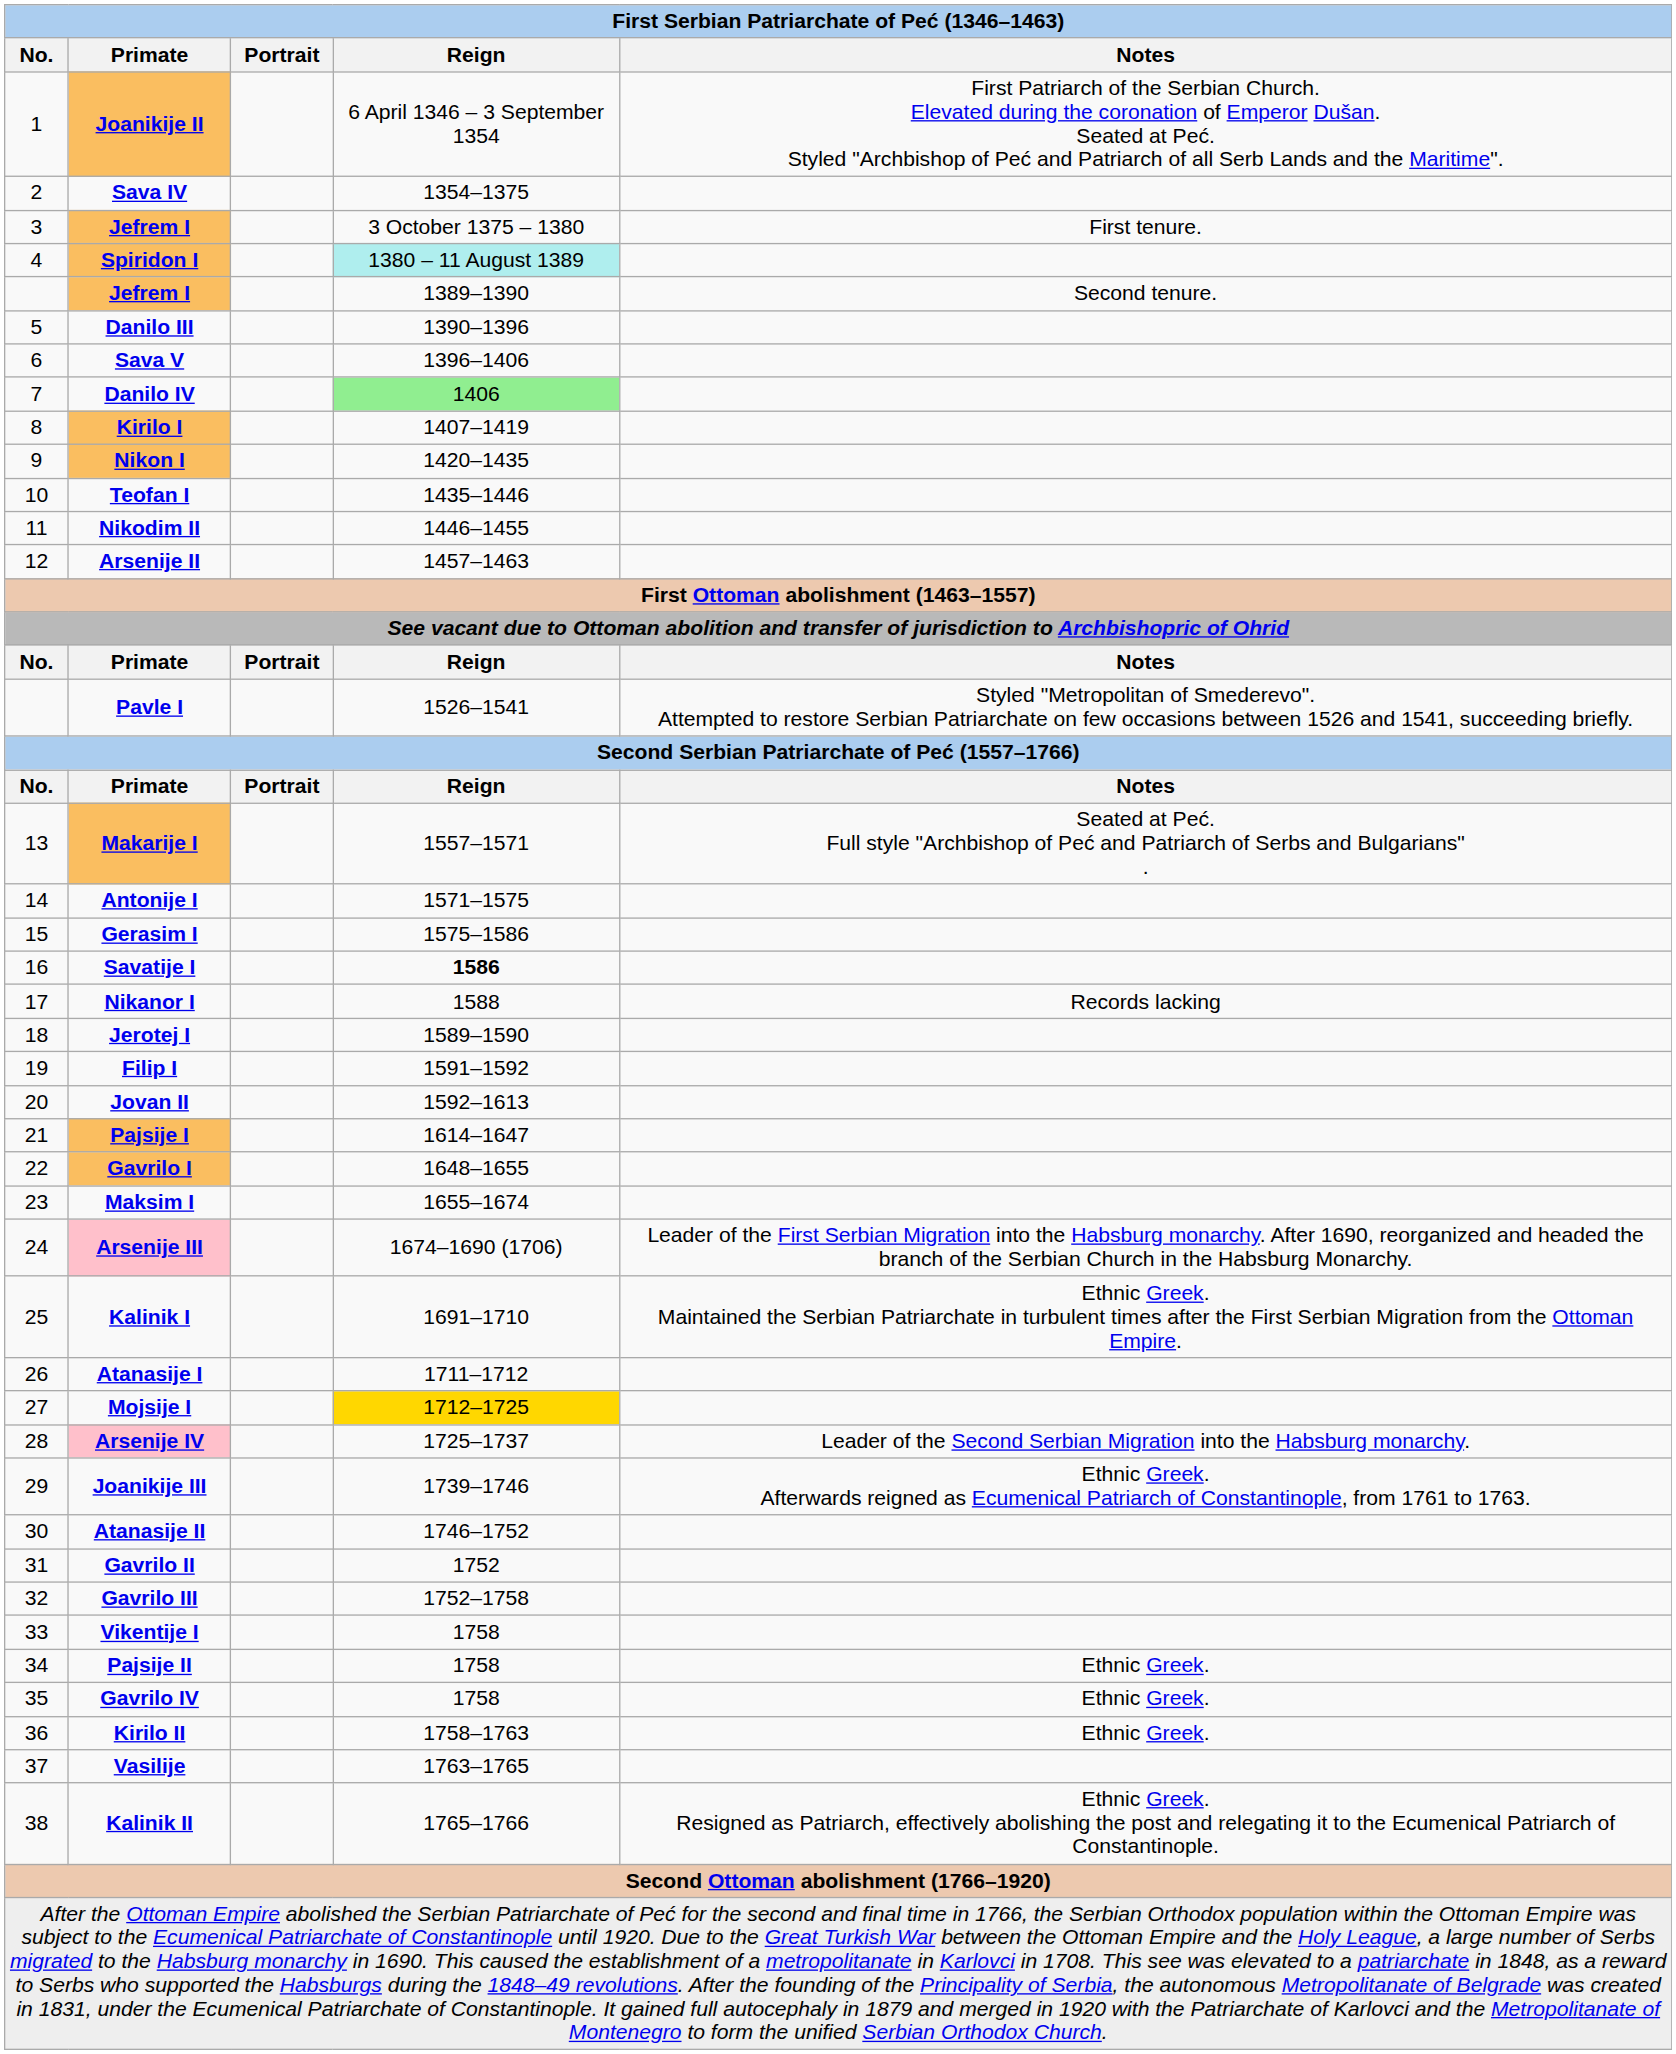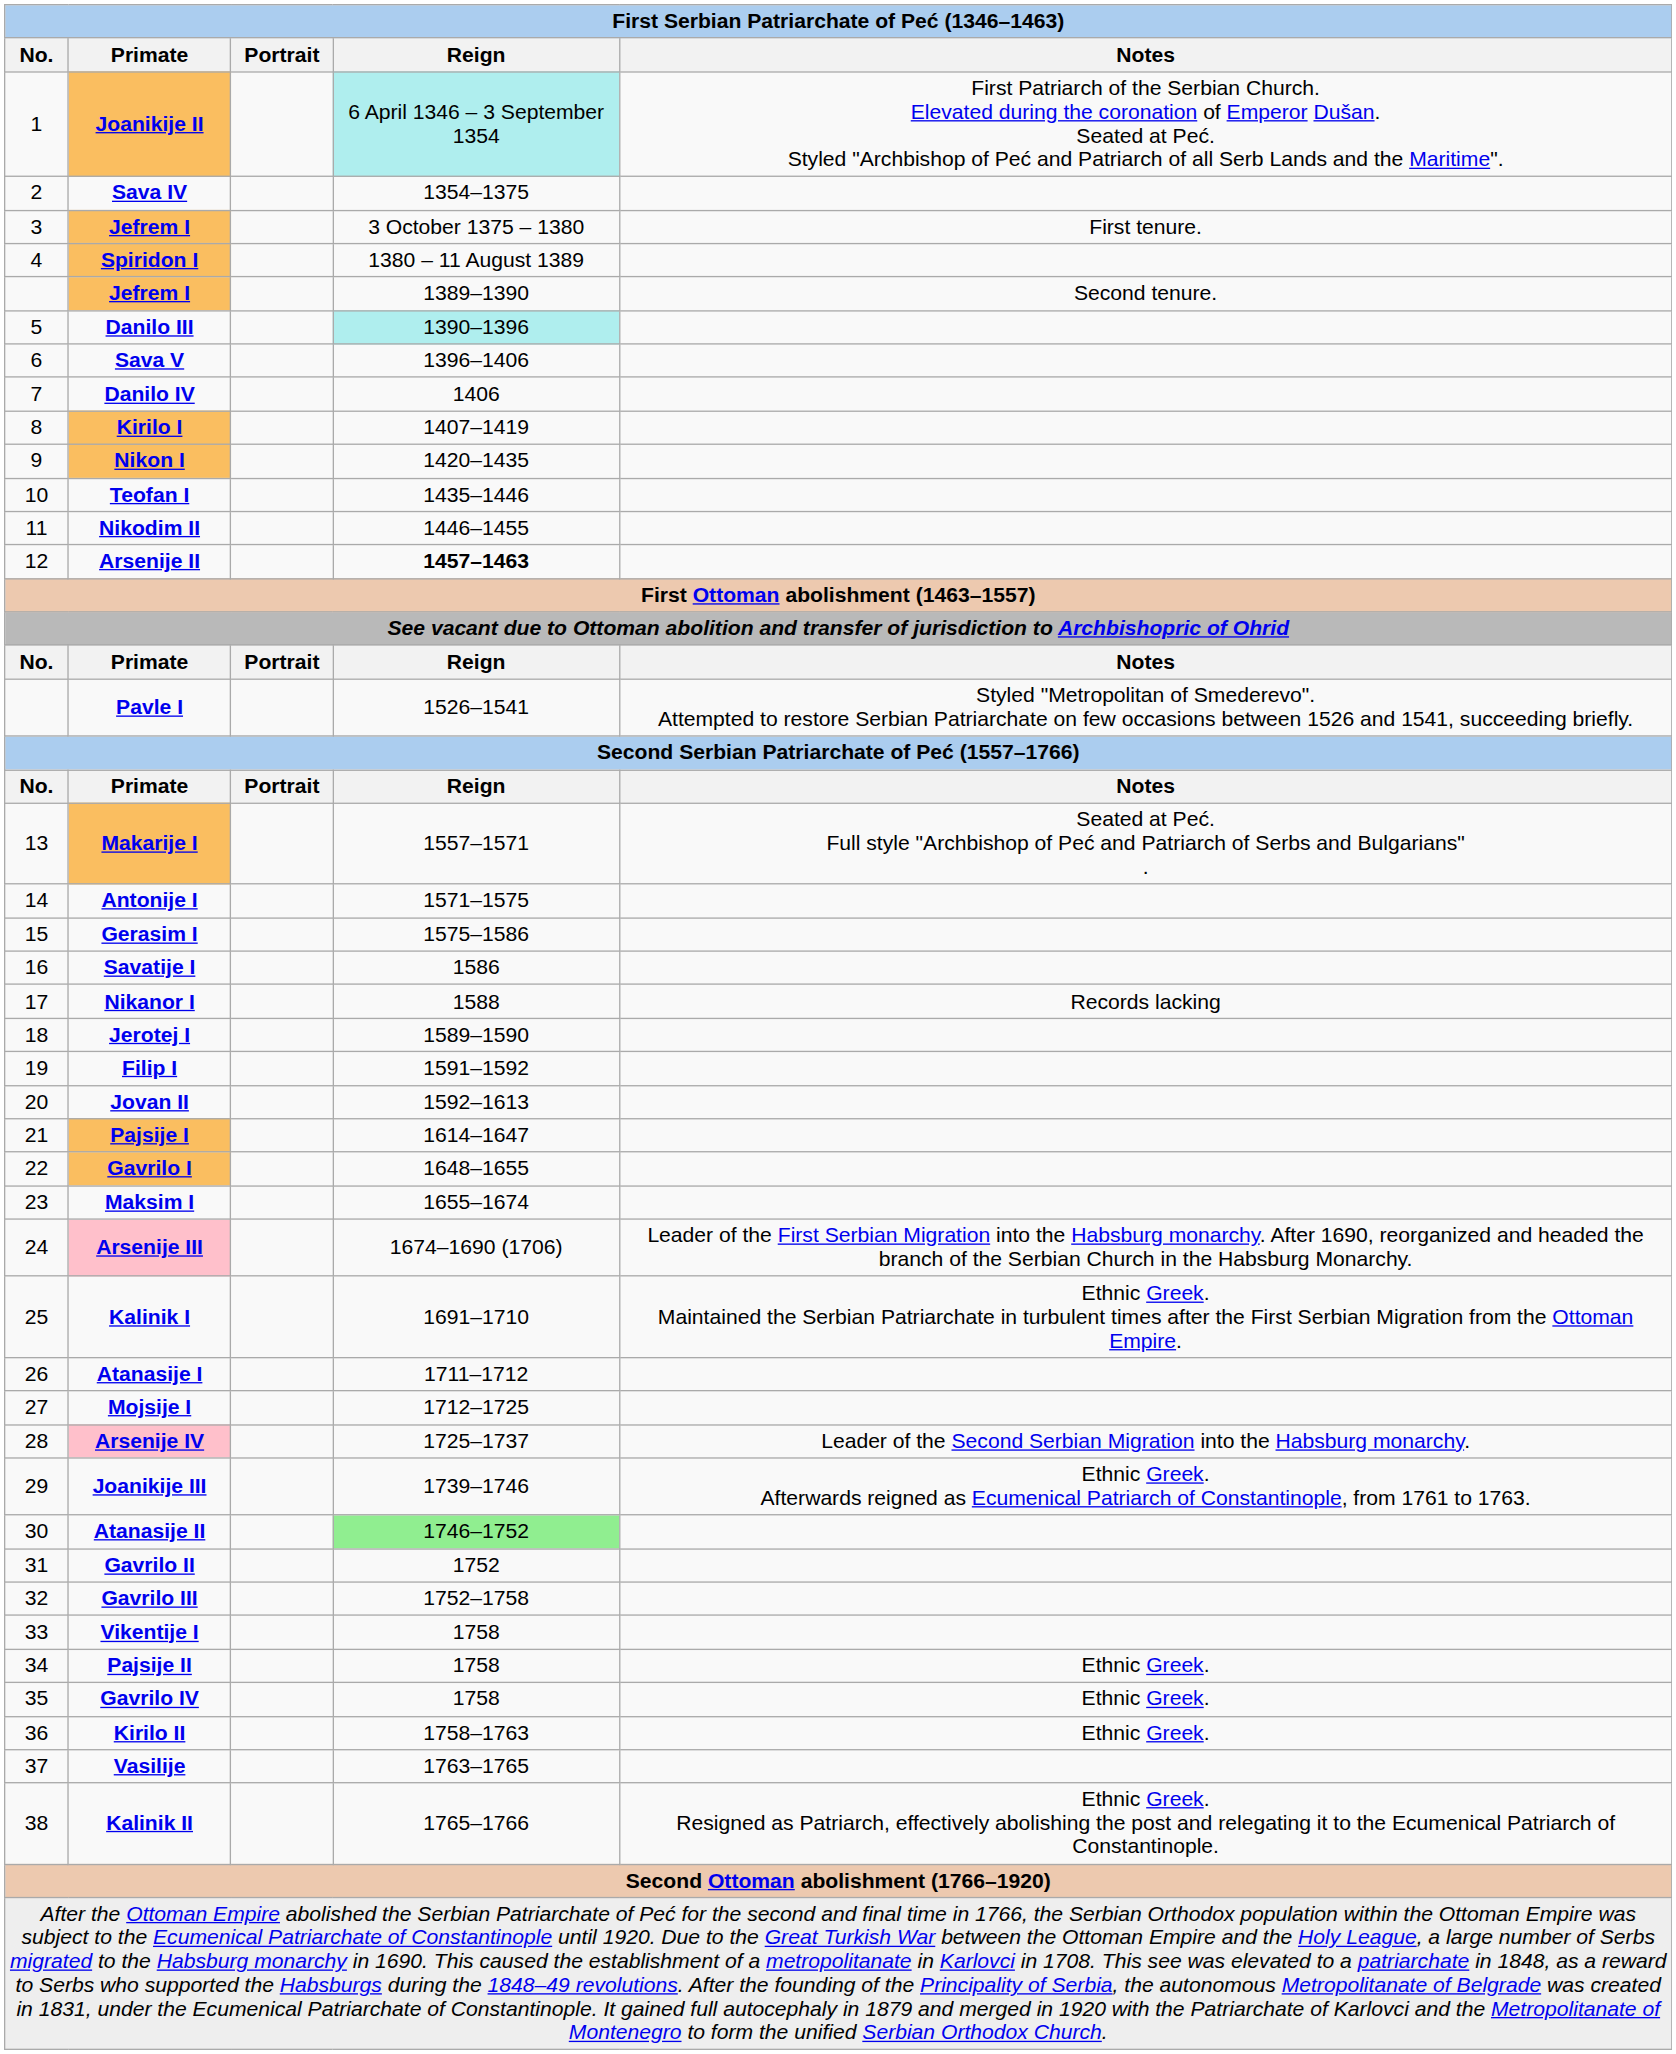(476, 123) no background -> (476, 123) paleturquoise background
(476, 260) paleturquoise background -> (476, 260) no background
(476, 326) no background -> (476, 326) paleturquoise background
(476, 393) lightgreen background -> (476, 393) no background
(476, 561) normal -> (476, 561) bold
(476, 967) bold -> (476, 967) normal
(476, 1407) gold background -> (476, 1407) no background
(476, 1531) no background -> (476, 1531) lightgreen background
